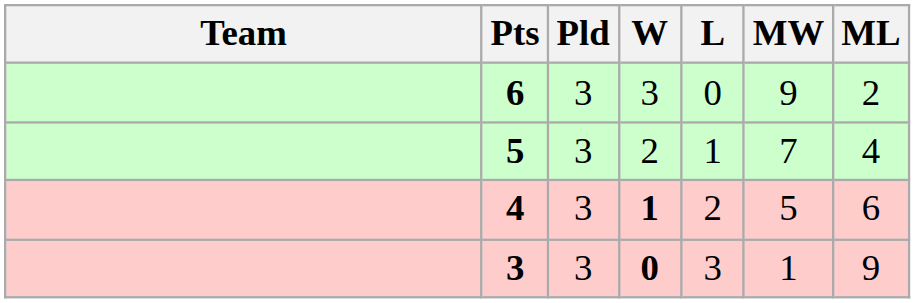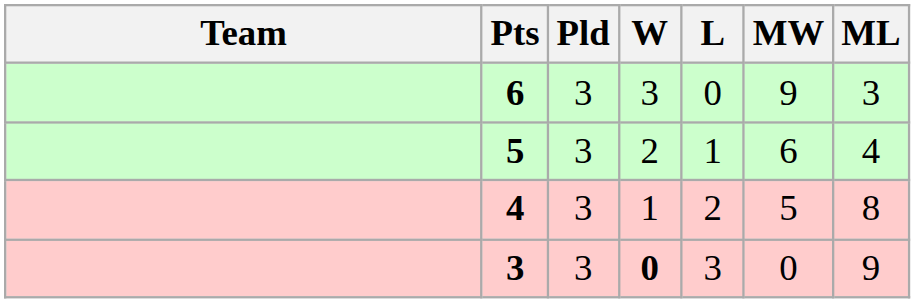(871, 92) 2 -> (871, 92) 3
(788, 150) 7 -> (788, 150) 6
(650, 208) bold -> (650, 208) normal
(871, 208) 6 -> (871, 208) 8
(788, 267) 1 -> (788, 267) 0
